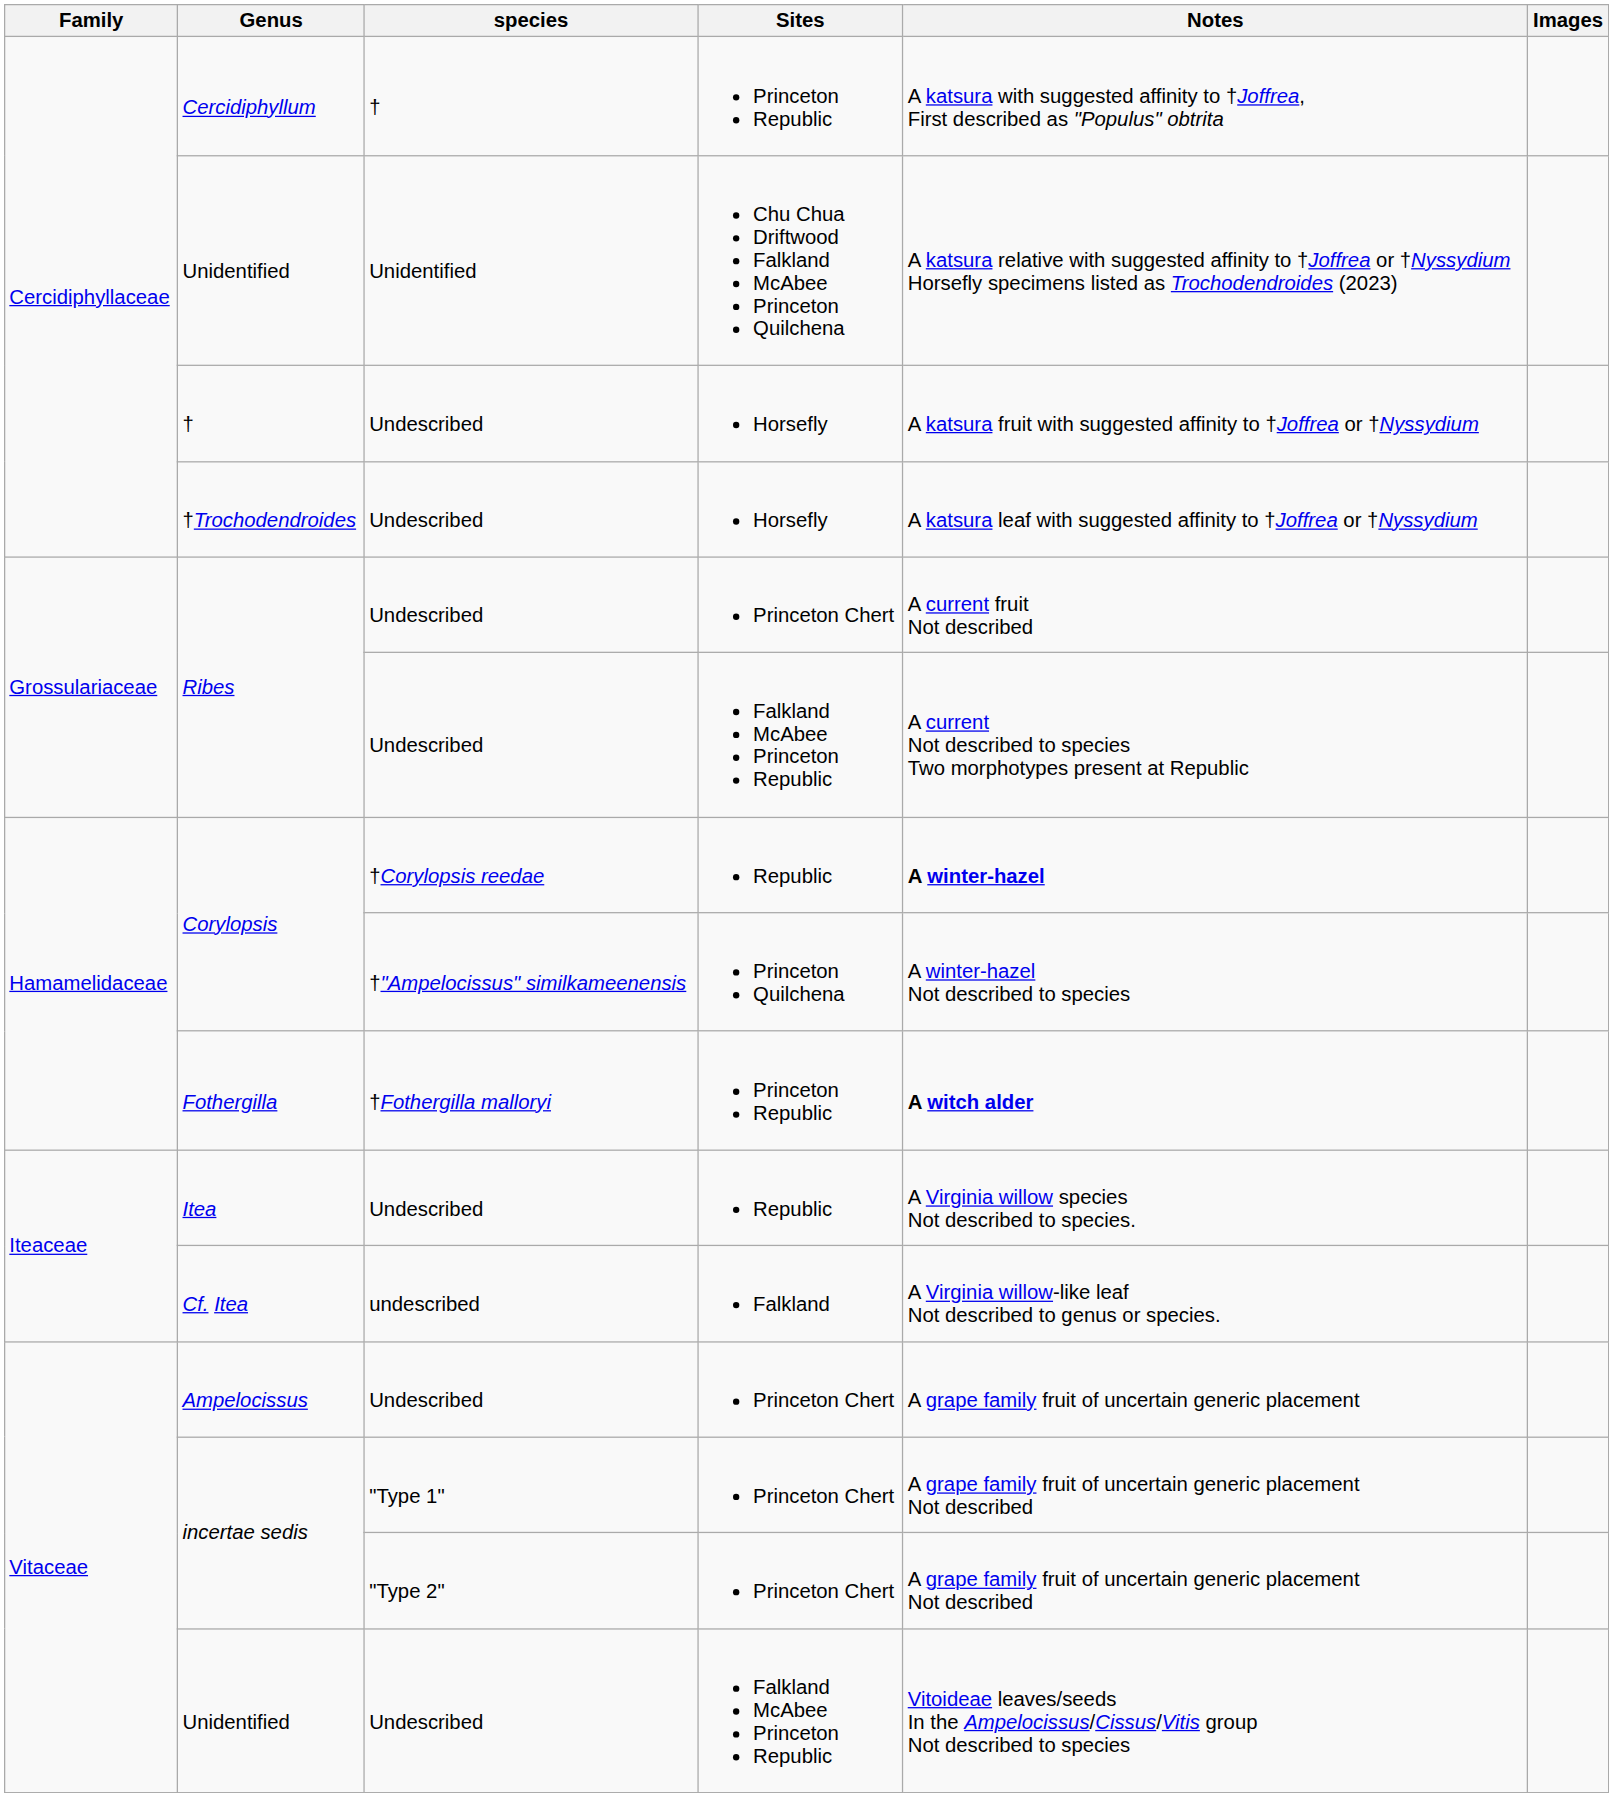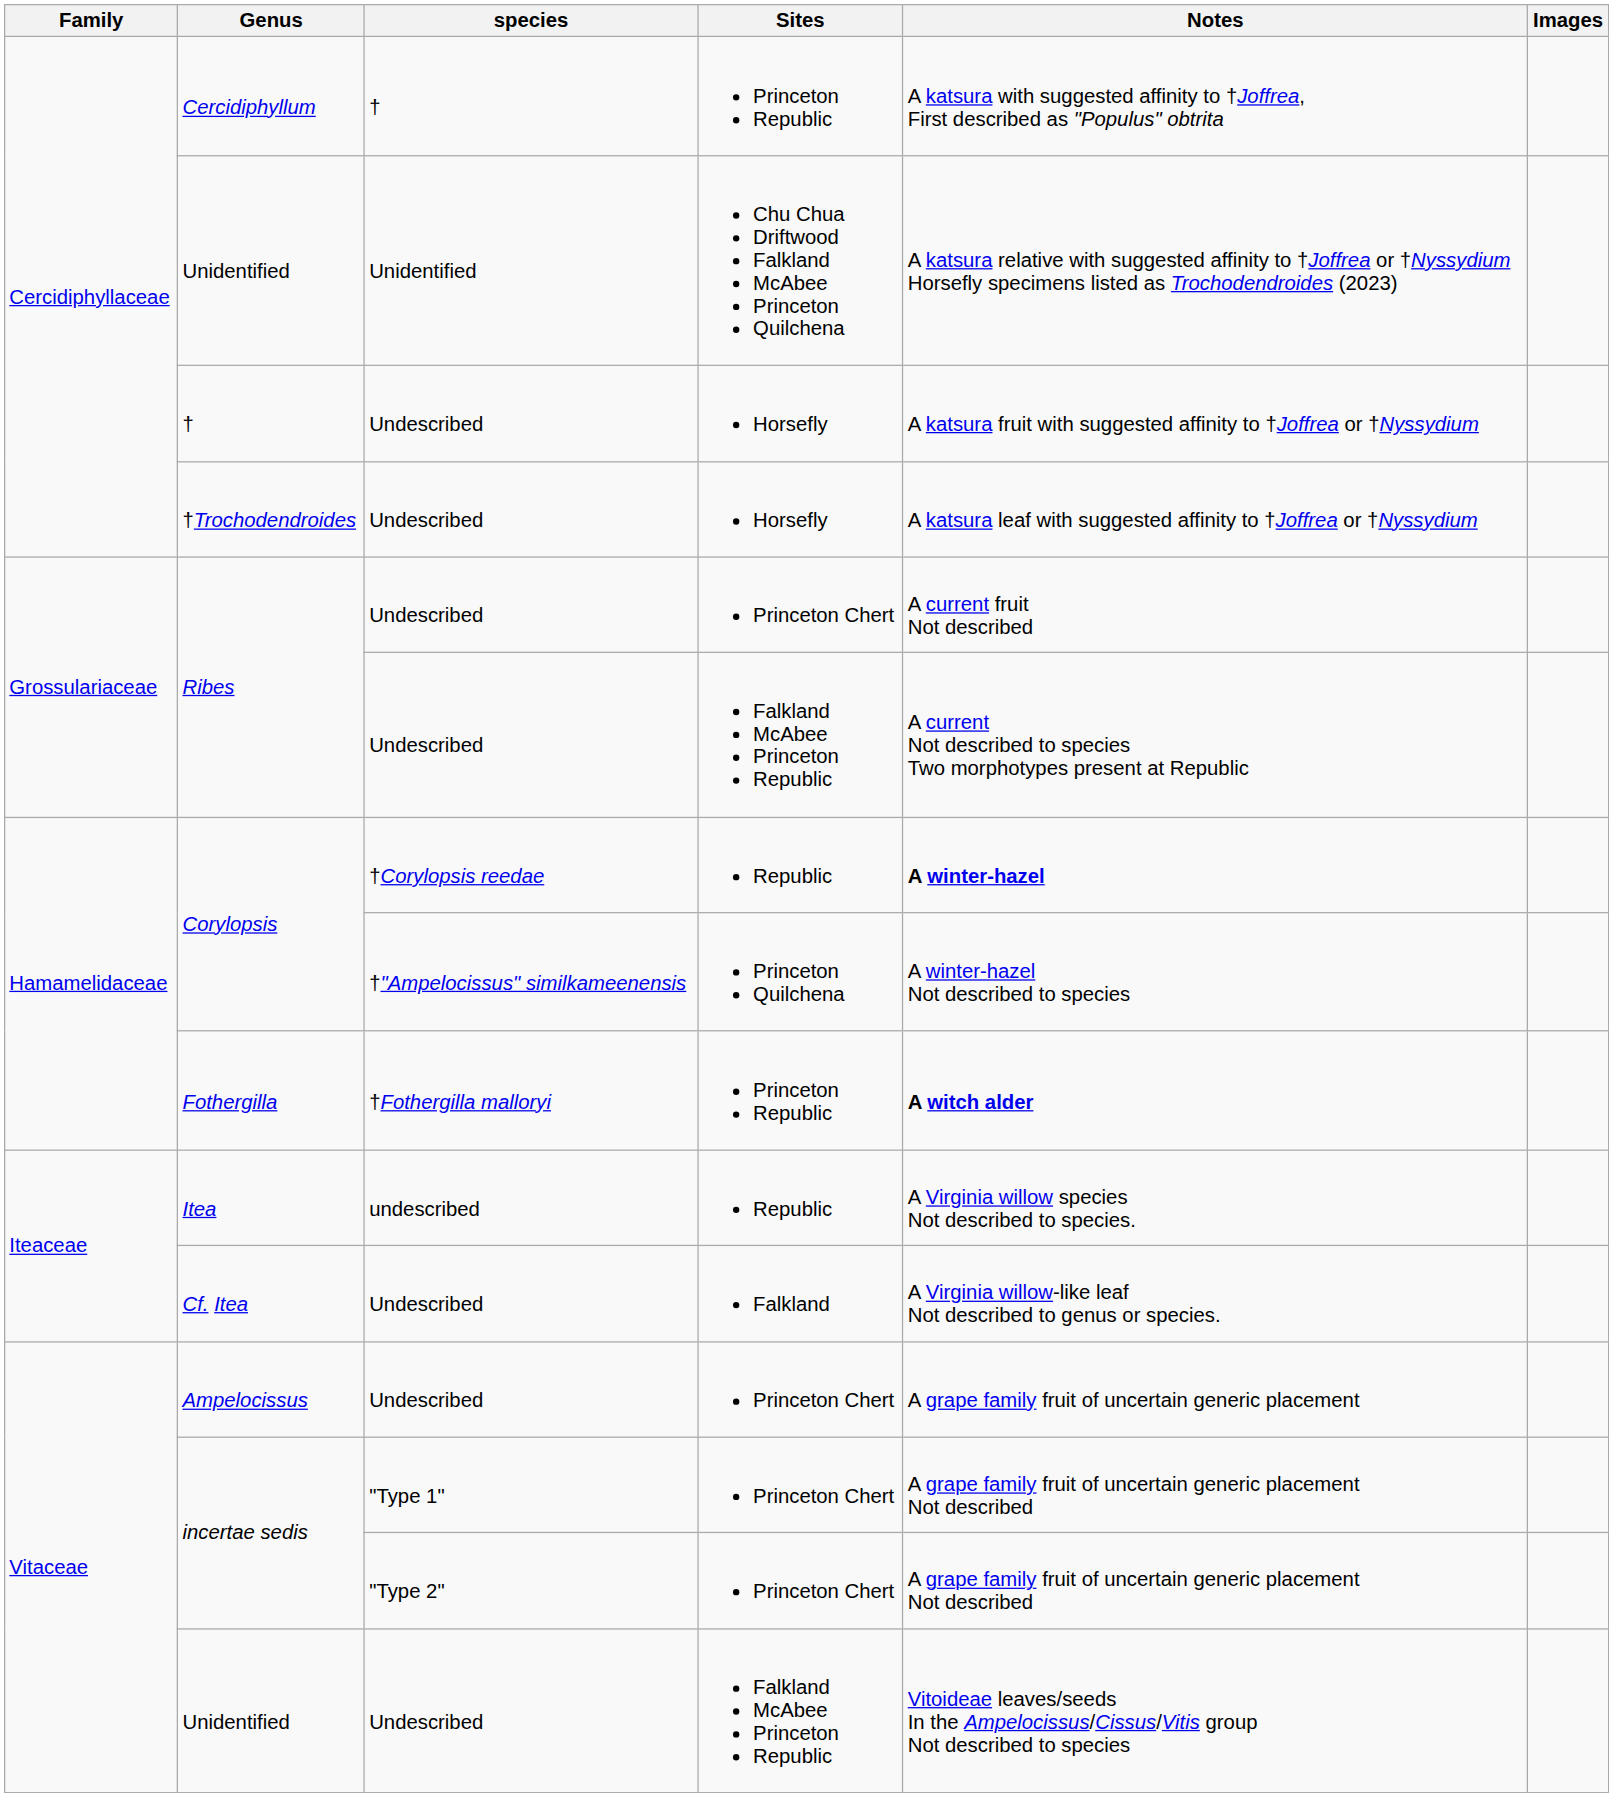(426, 1209) Undescribed -> (425, 1209) undescribed
(425, 1304) undescribed -> (426, 1304) Undescribed
